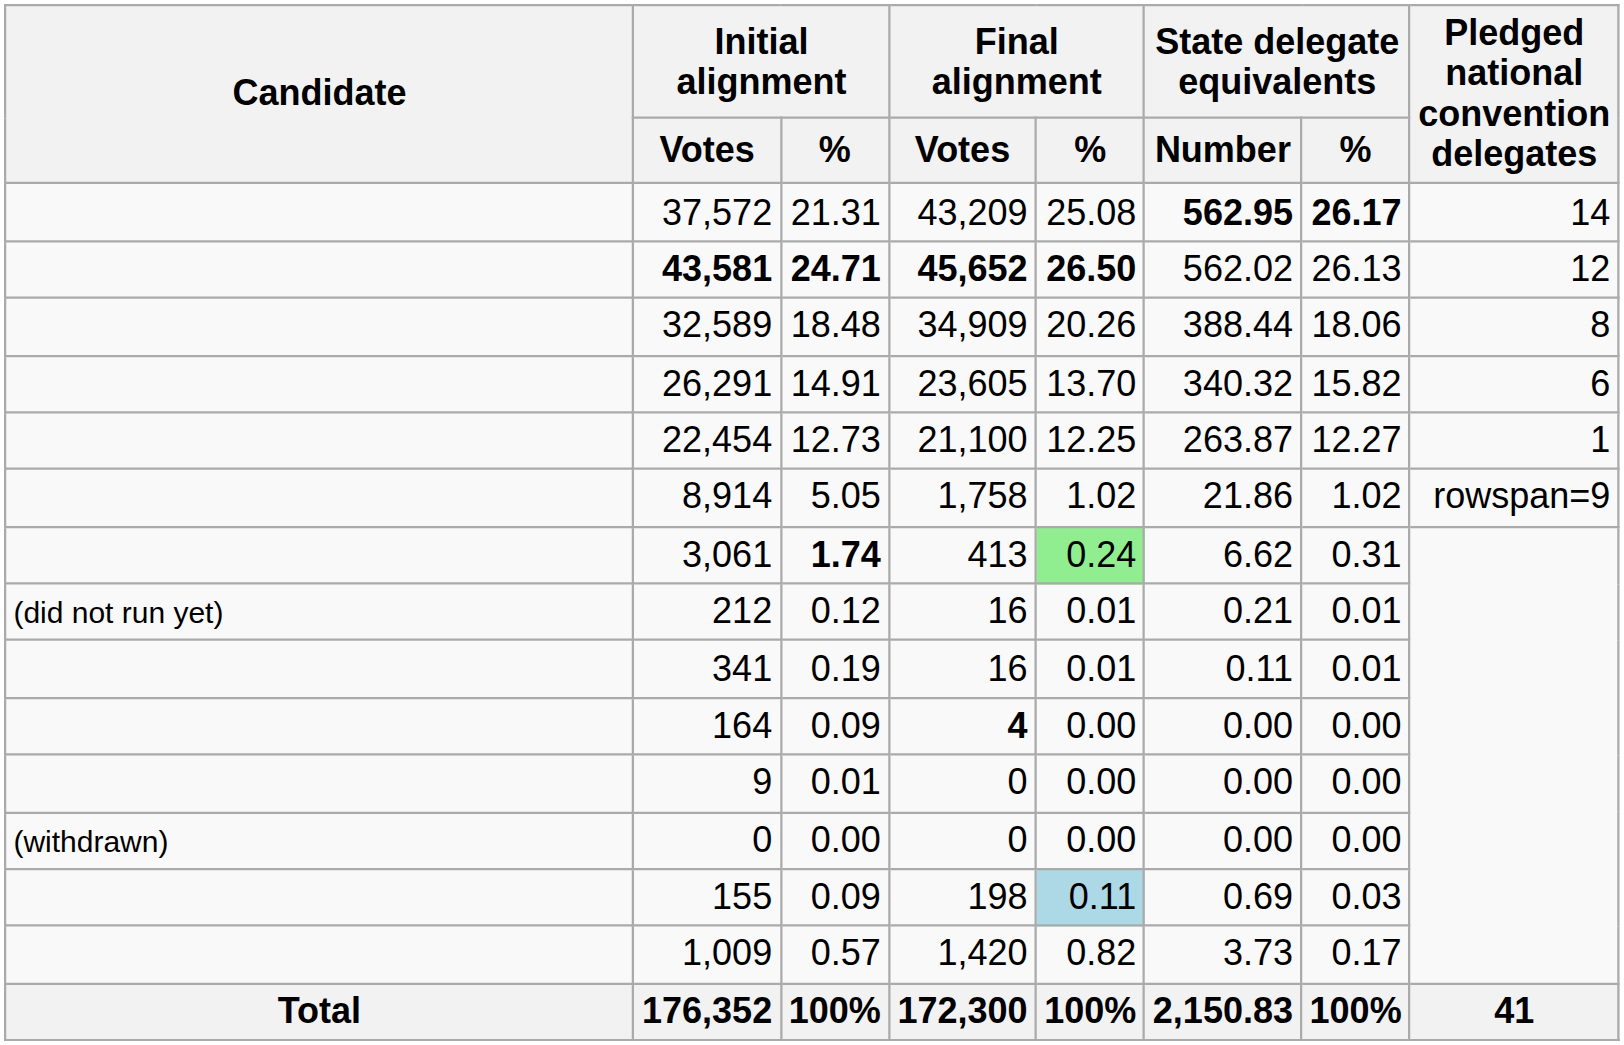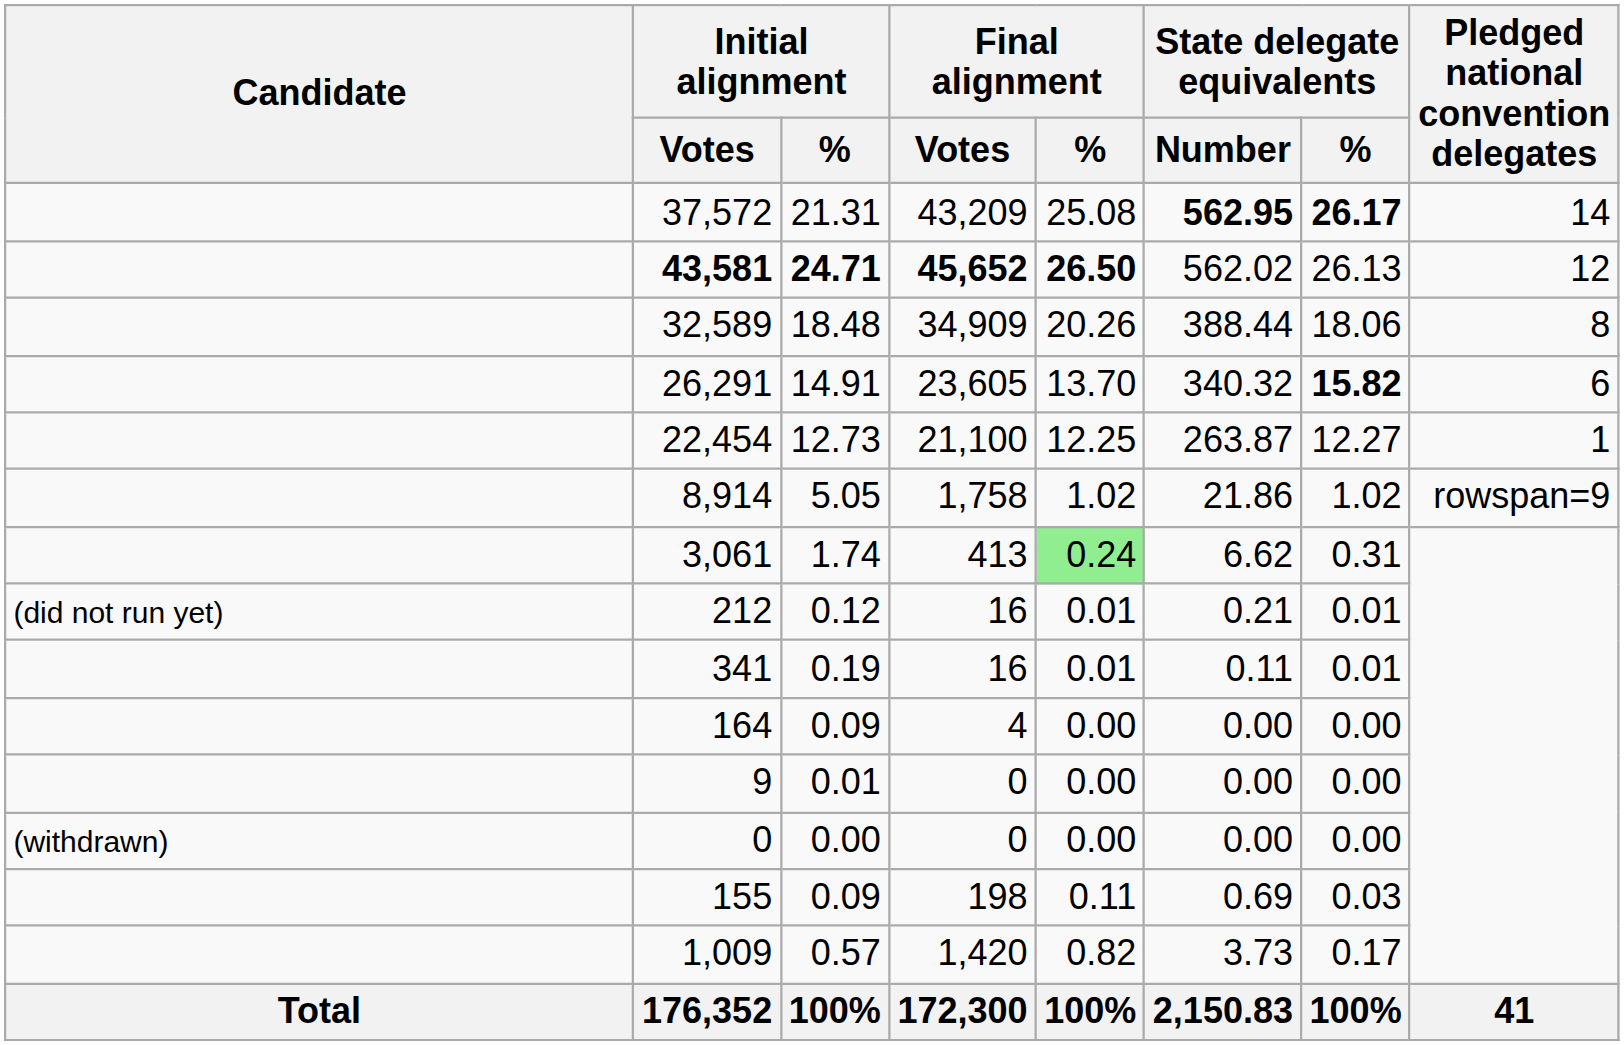(1357, 382) normal -> (1357, 382) bold
(846, 554) bold -> (846, 554) normal
(1018, 725) bold -> (1018, 725) normal
(1103, 896) lightblue background -> (1103, 896) no background
